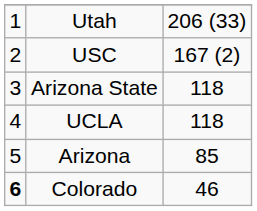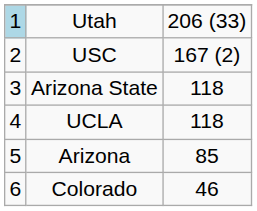(15, 21) no background -> (15, 21) lightblue background
(15, 188) bold -> (15, 188) normal
